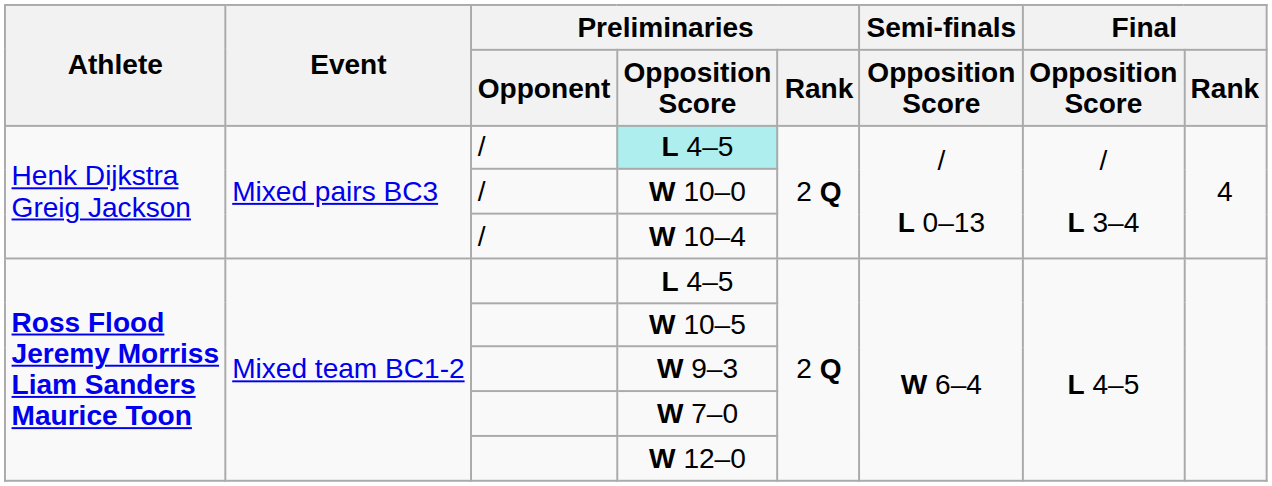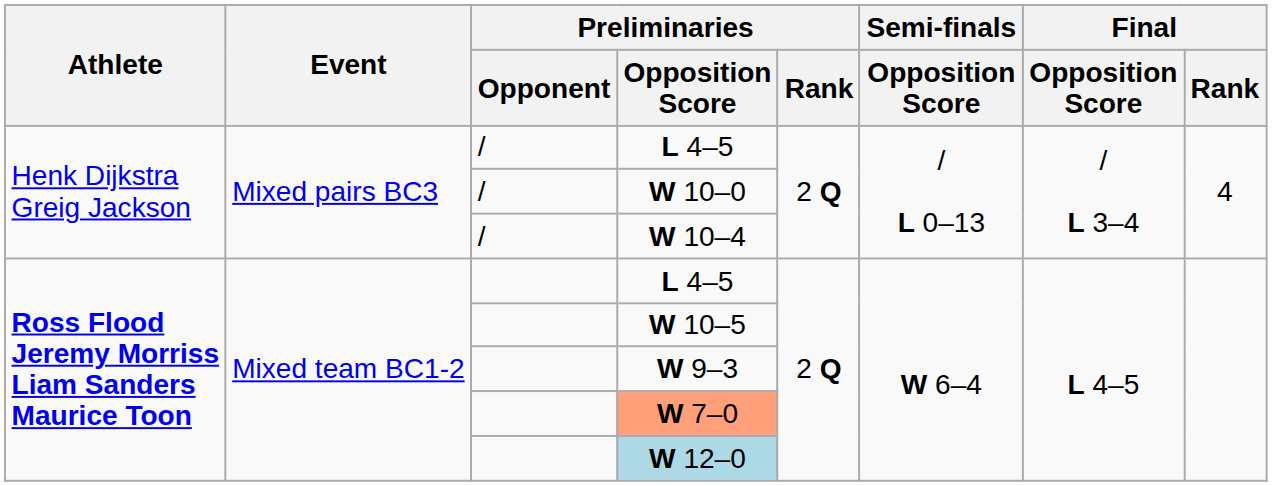(697, 147) paleturquoise background -> (697, 147) no background
(697, 414) no background -> (697, 414) lightsalmon background
(697, 458) no background -> (697, 458) lightblue background
